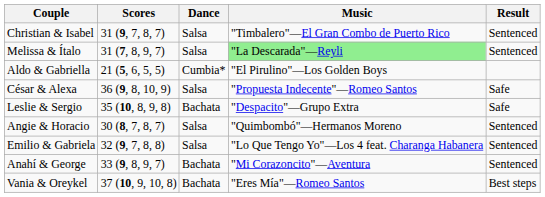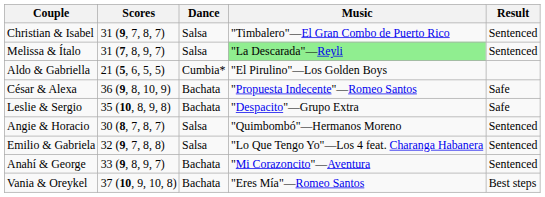(195, 88) Salsa -> (201, 88) Bachata
